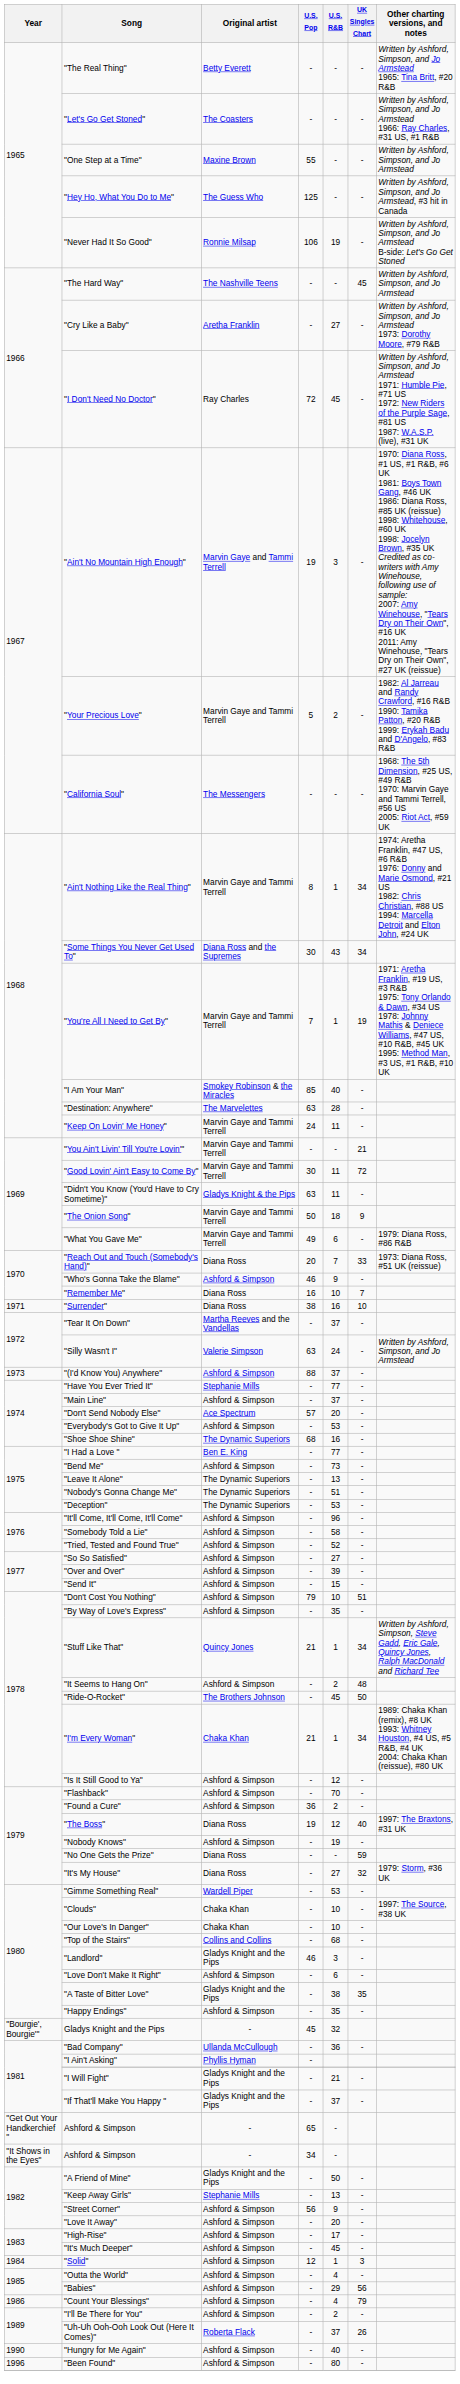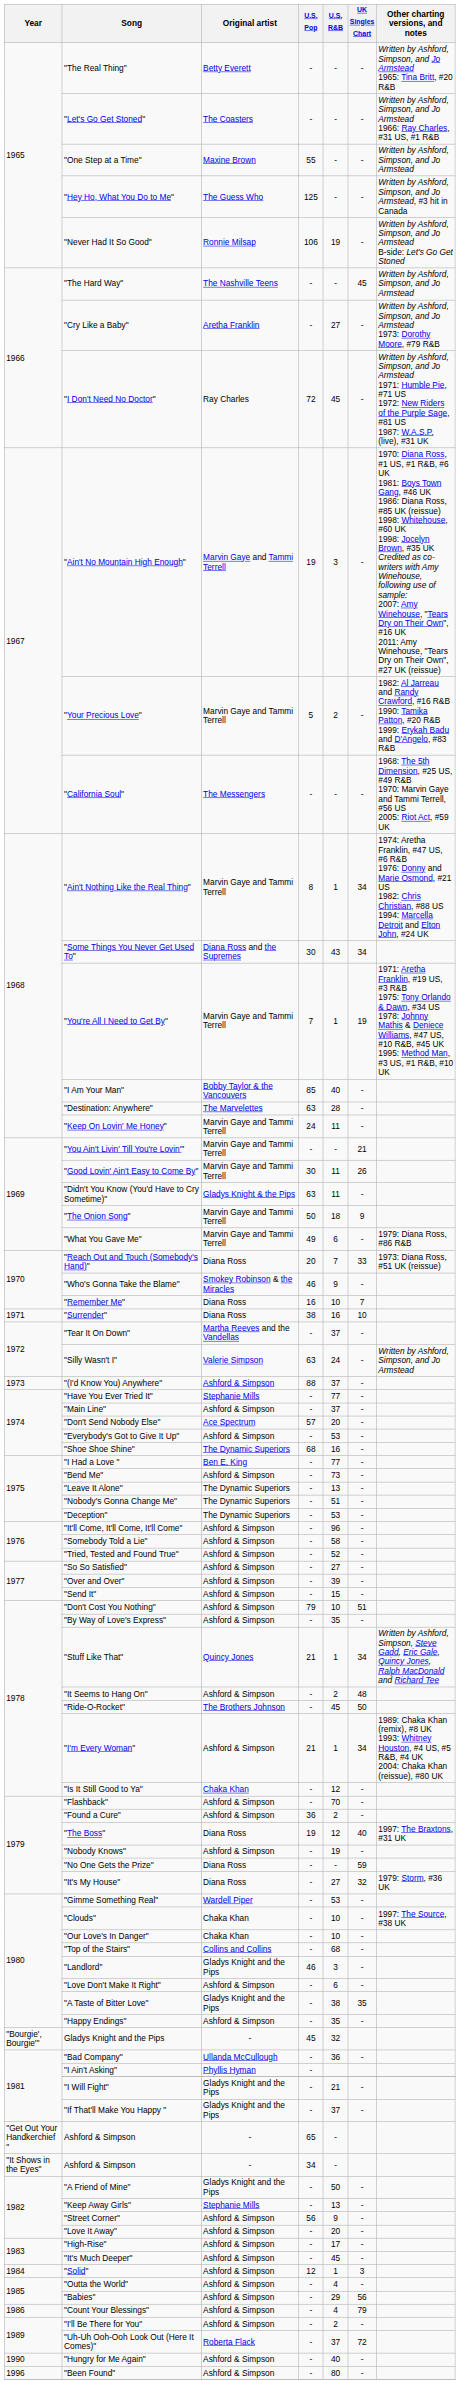(248, 1090) Smokey Robinson & the Miracles -> (238, 1090) Bobby Taylor & the Vancouvers
(362, 1171) 72 -> (362, 1171) 26
(239, 1279) Ashford & Simpson -> (248, 1284) Smokey Robinson & the Miracles
(226, 1739) Chaka Khan -> (239, 1748) Ashford & Simpson
(239, 1780) Ashford & Simpson -> (226, 1789) Chaka Khan
(362, 2332) 26 -> (362, 2342) 72
